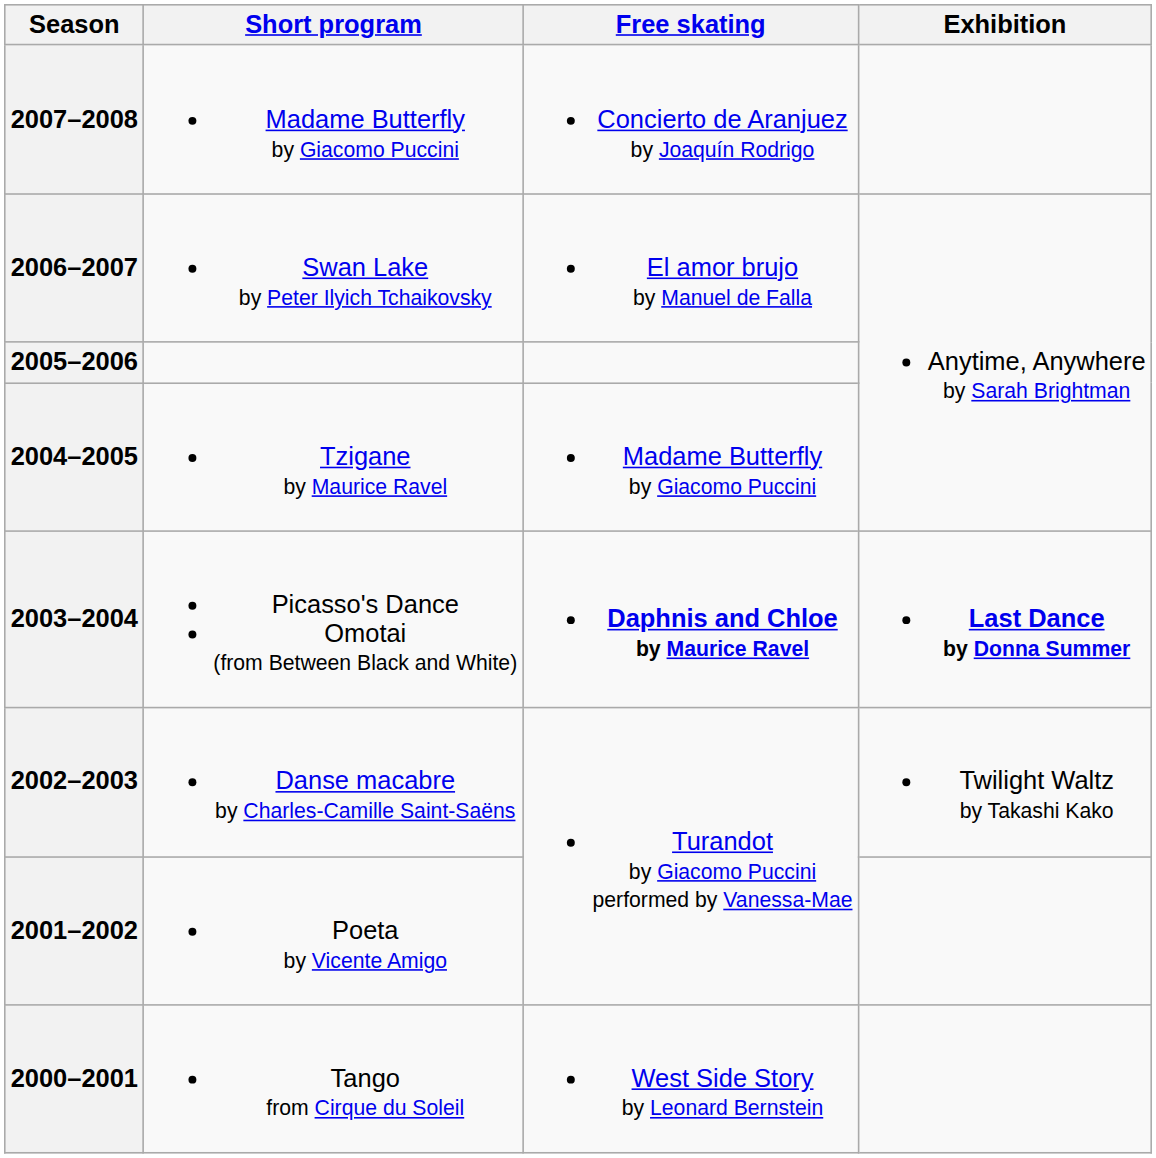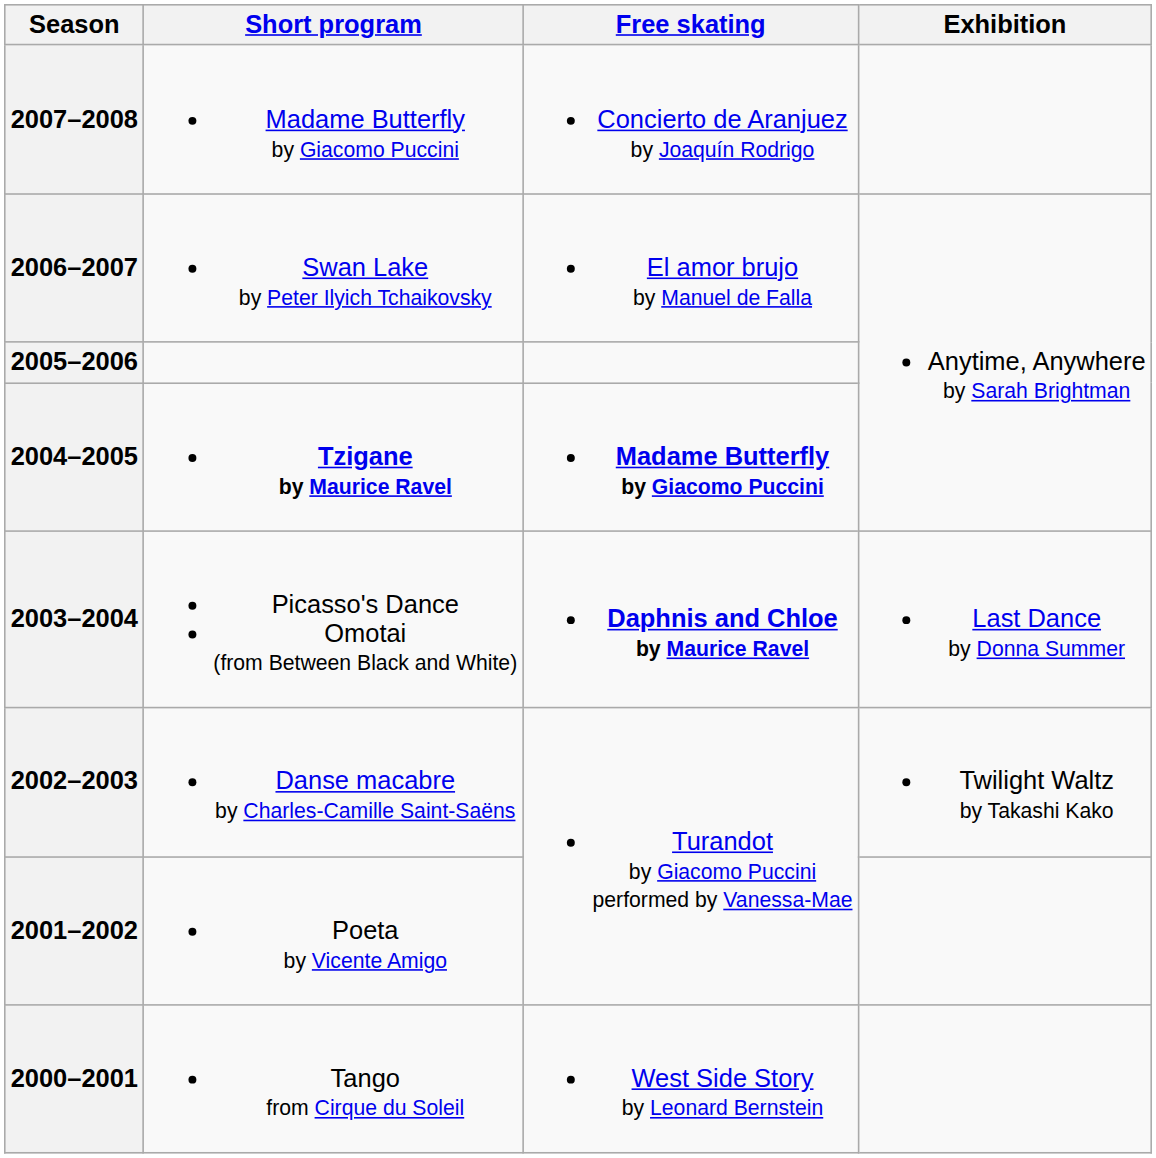(333, 471) normal -> (333, 471) bold
(691, 471) normal -> (691, 471) bold
(1005, 634) bold -> (1005, 634) normal
